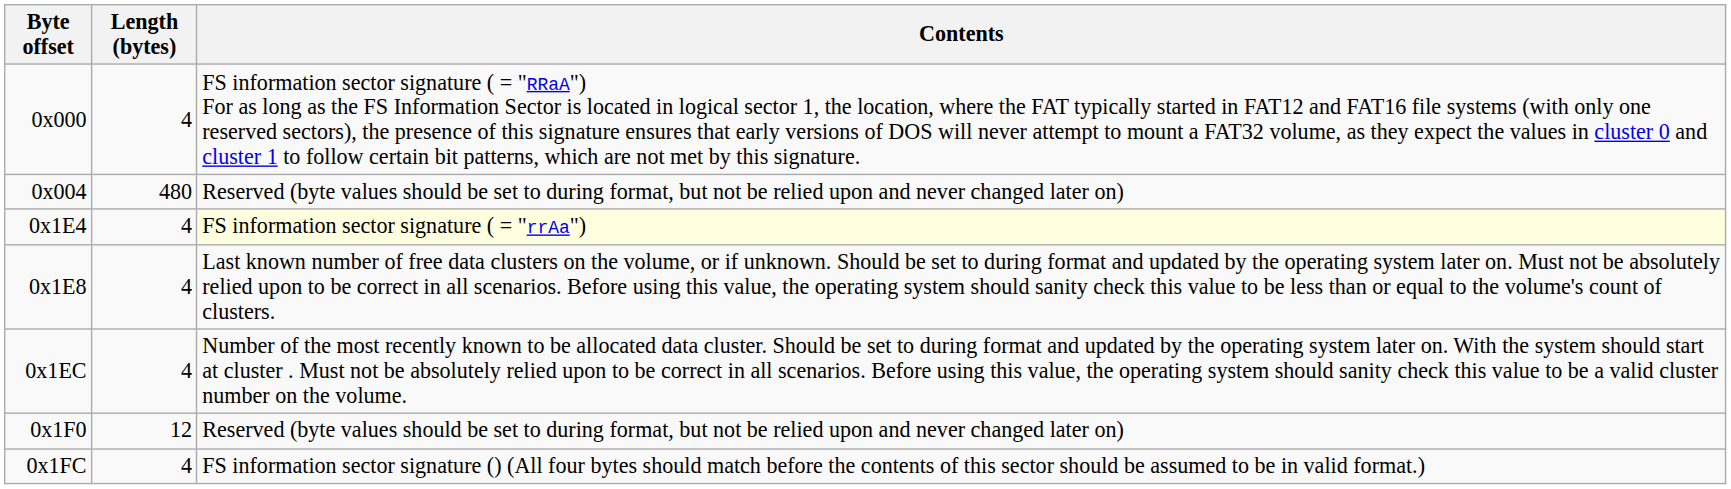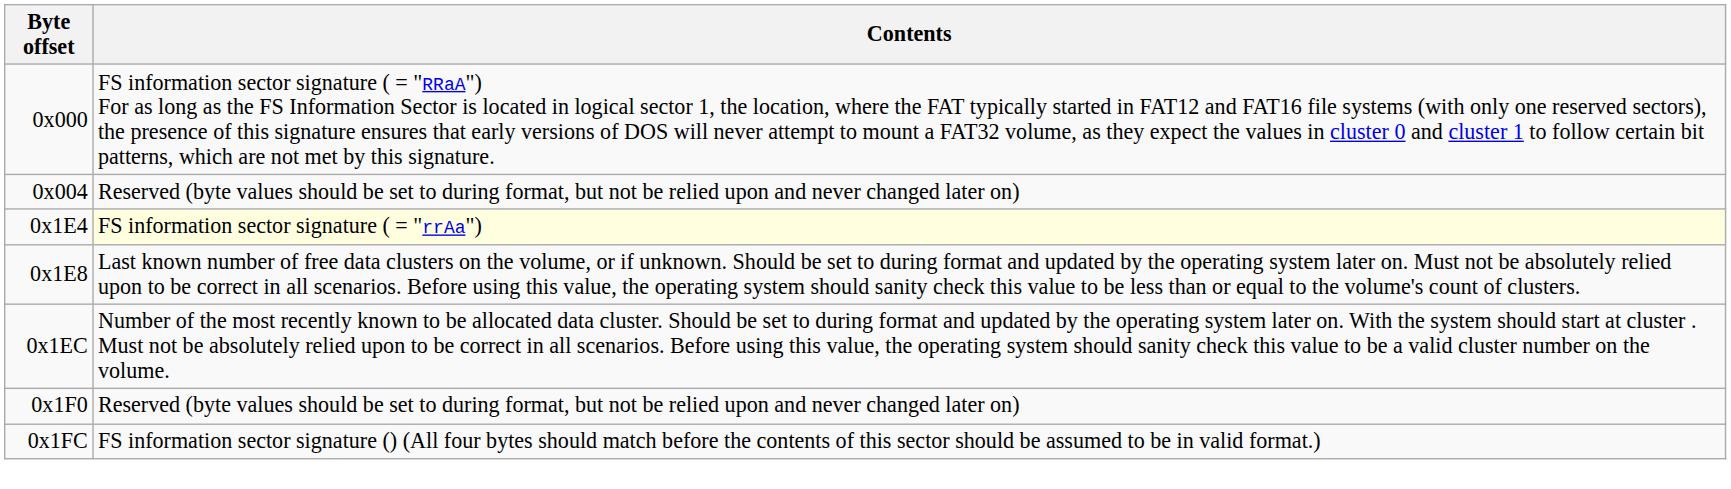- column: (144, 34)
